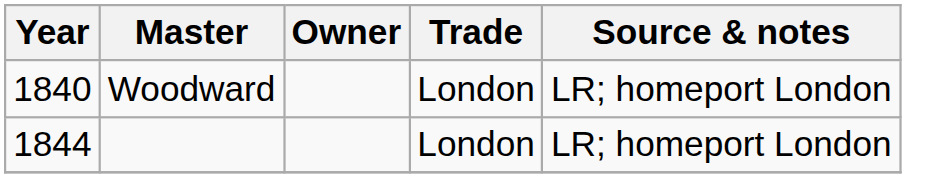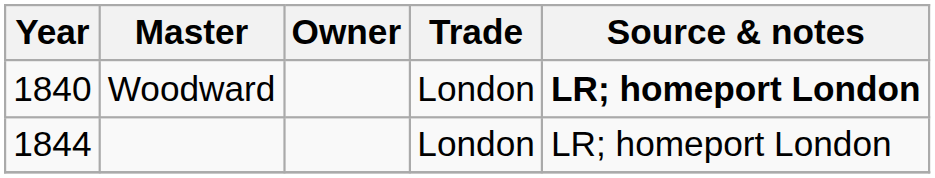(721, 88) normal -> (736, 88) bold
